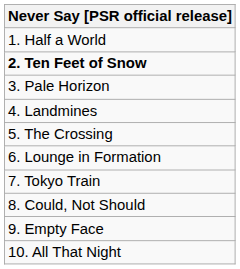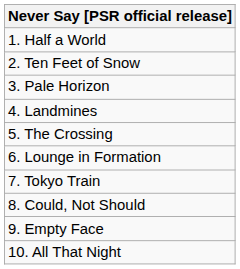(77, 63) bold -> (74, 63) normal
